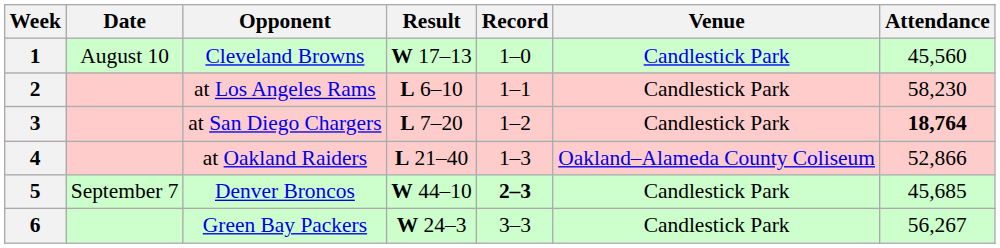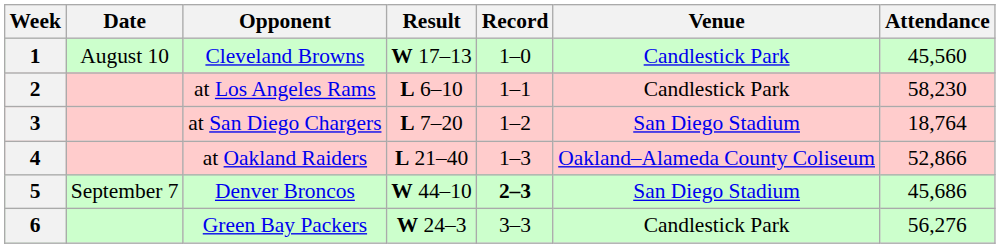(717, 123) Candlestick Park -> (717, 123) San Diego Stadium
(937, 123) bold -> (937, 123) normal
(717, 191) Candlestick Park -> (717, 191) San Diego Stadium
(937, 191) 45,685 -> (937, 191) 45,686
(937, 225) 56,267 -> (937, 225) 56,276
